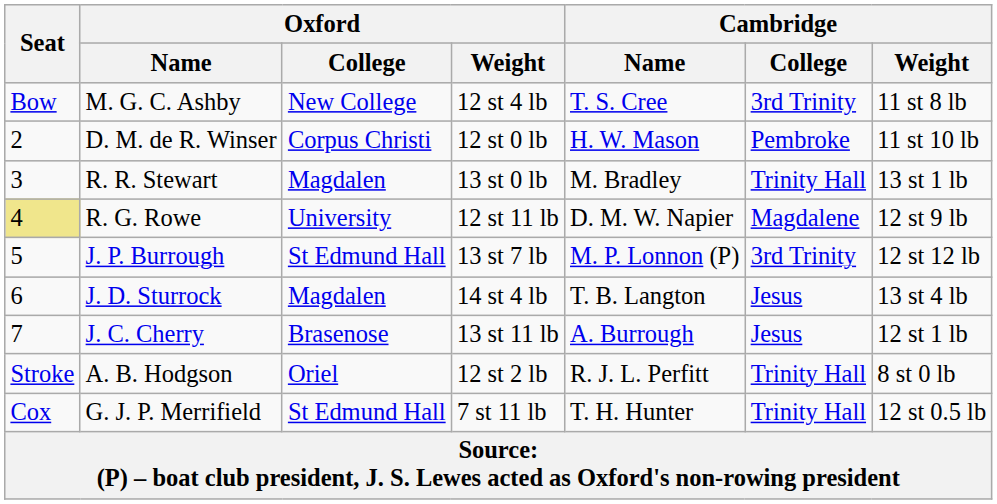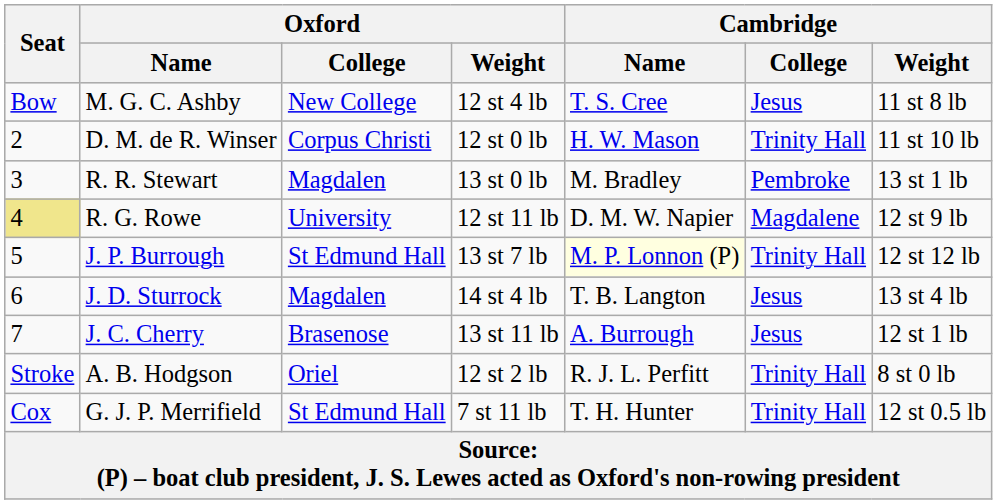(803, 101) 3rd Trinity -> (776, 101) Jesus
(800, 140) Pembroke -> (808, 140) Trinity Hall
(808, 179) Trinity Hall -> (800, 179) Pembroke
(655, 256) no background -> (655, 256) lightyellow background
(803, 256) 3rd Trinity -> (808, 256) Trinity Hall
